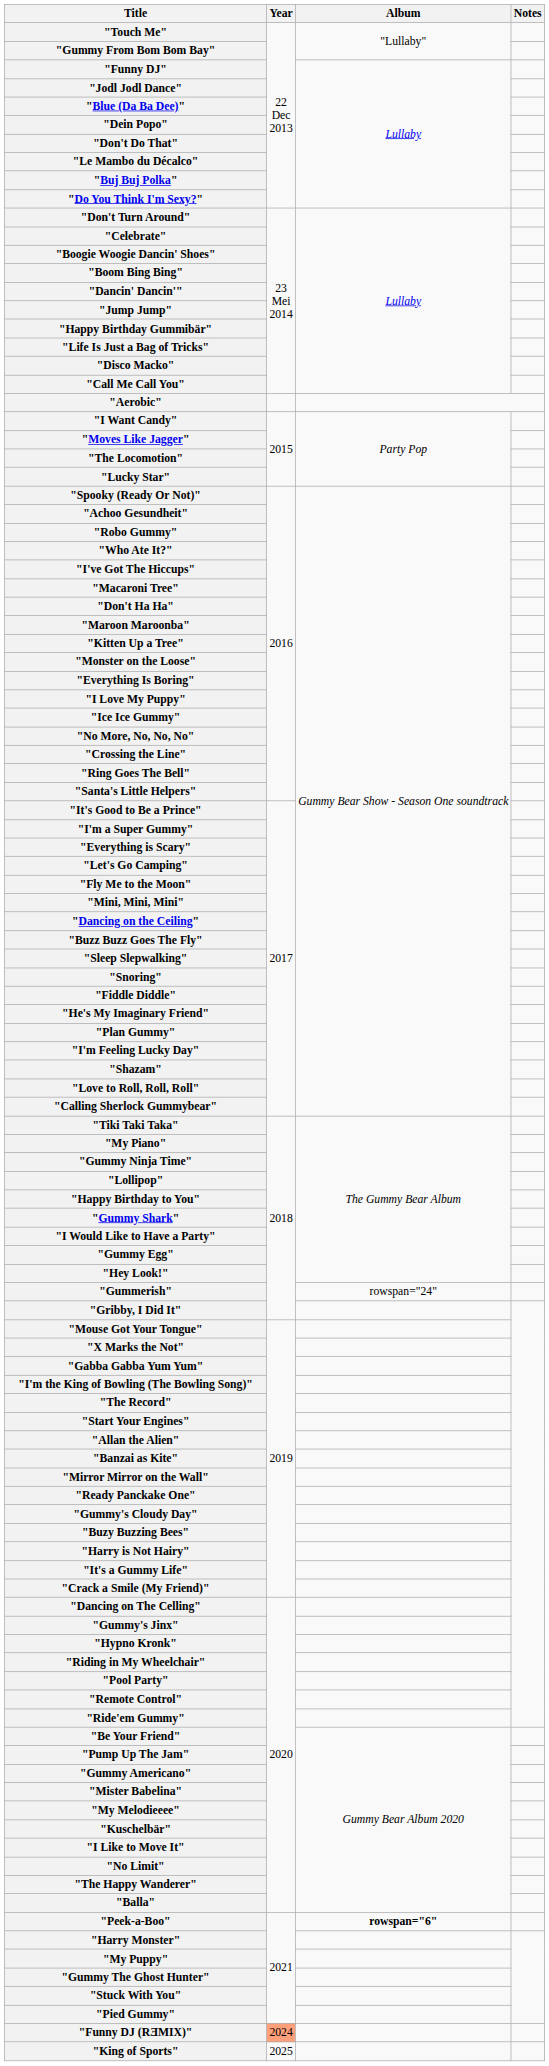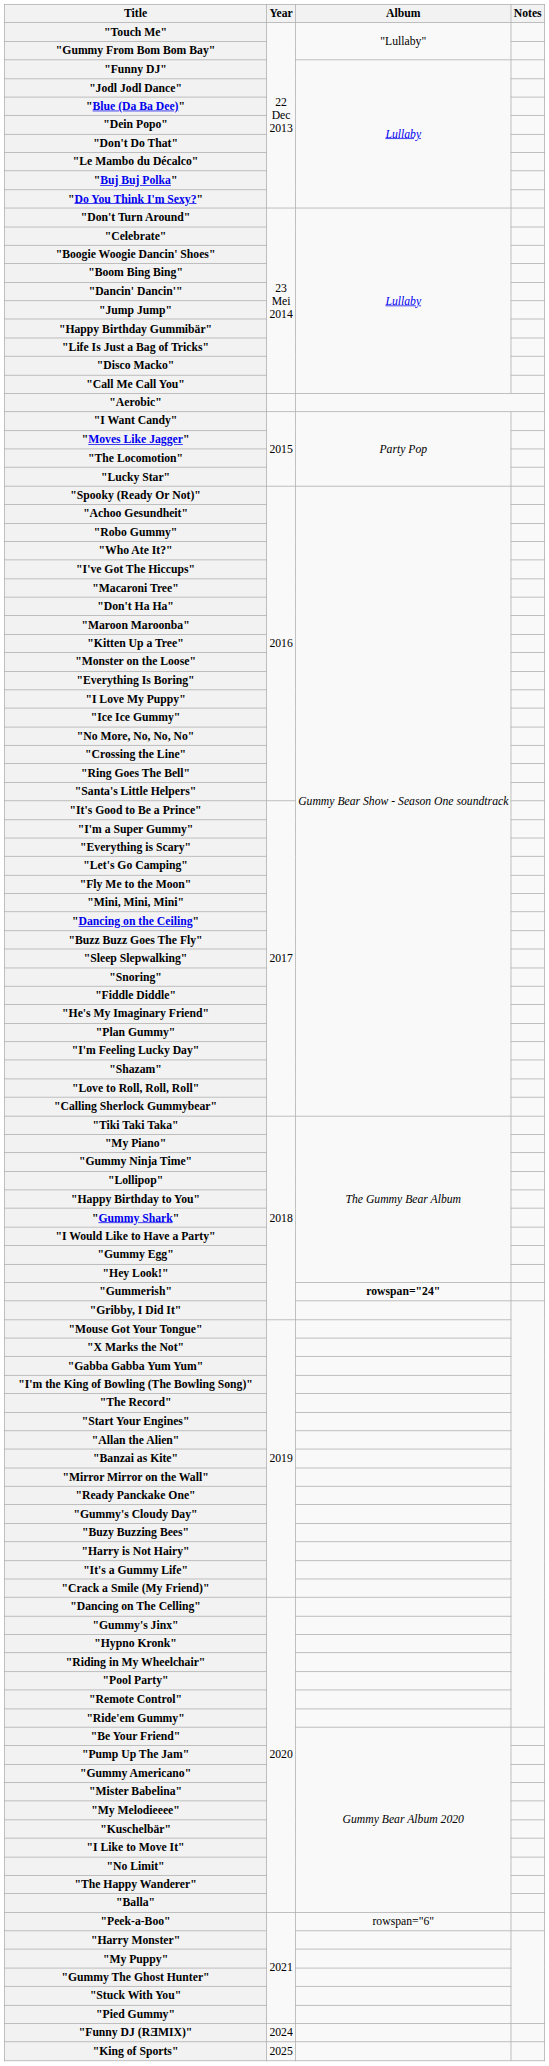(403, 1291) normal -> (403, 1291) bold
(403, 1921) bold -> (403, 1921) normal
(281, 2032) lightsalmon background -> (281, 2032) no background
